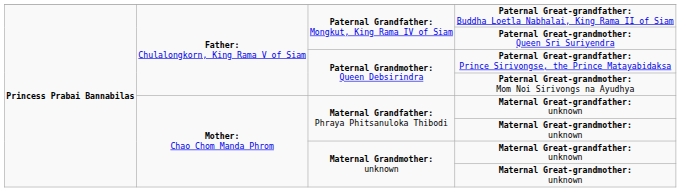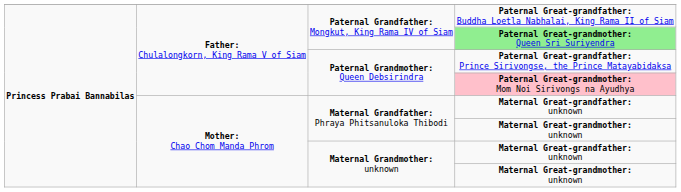(565, 39) no background -> (565, 39) lightgreen background
(565, 84) no background -> (565, 84) pink background
